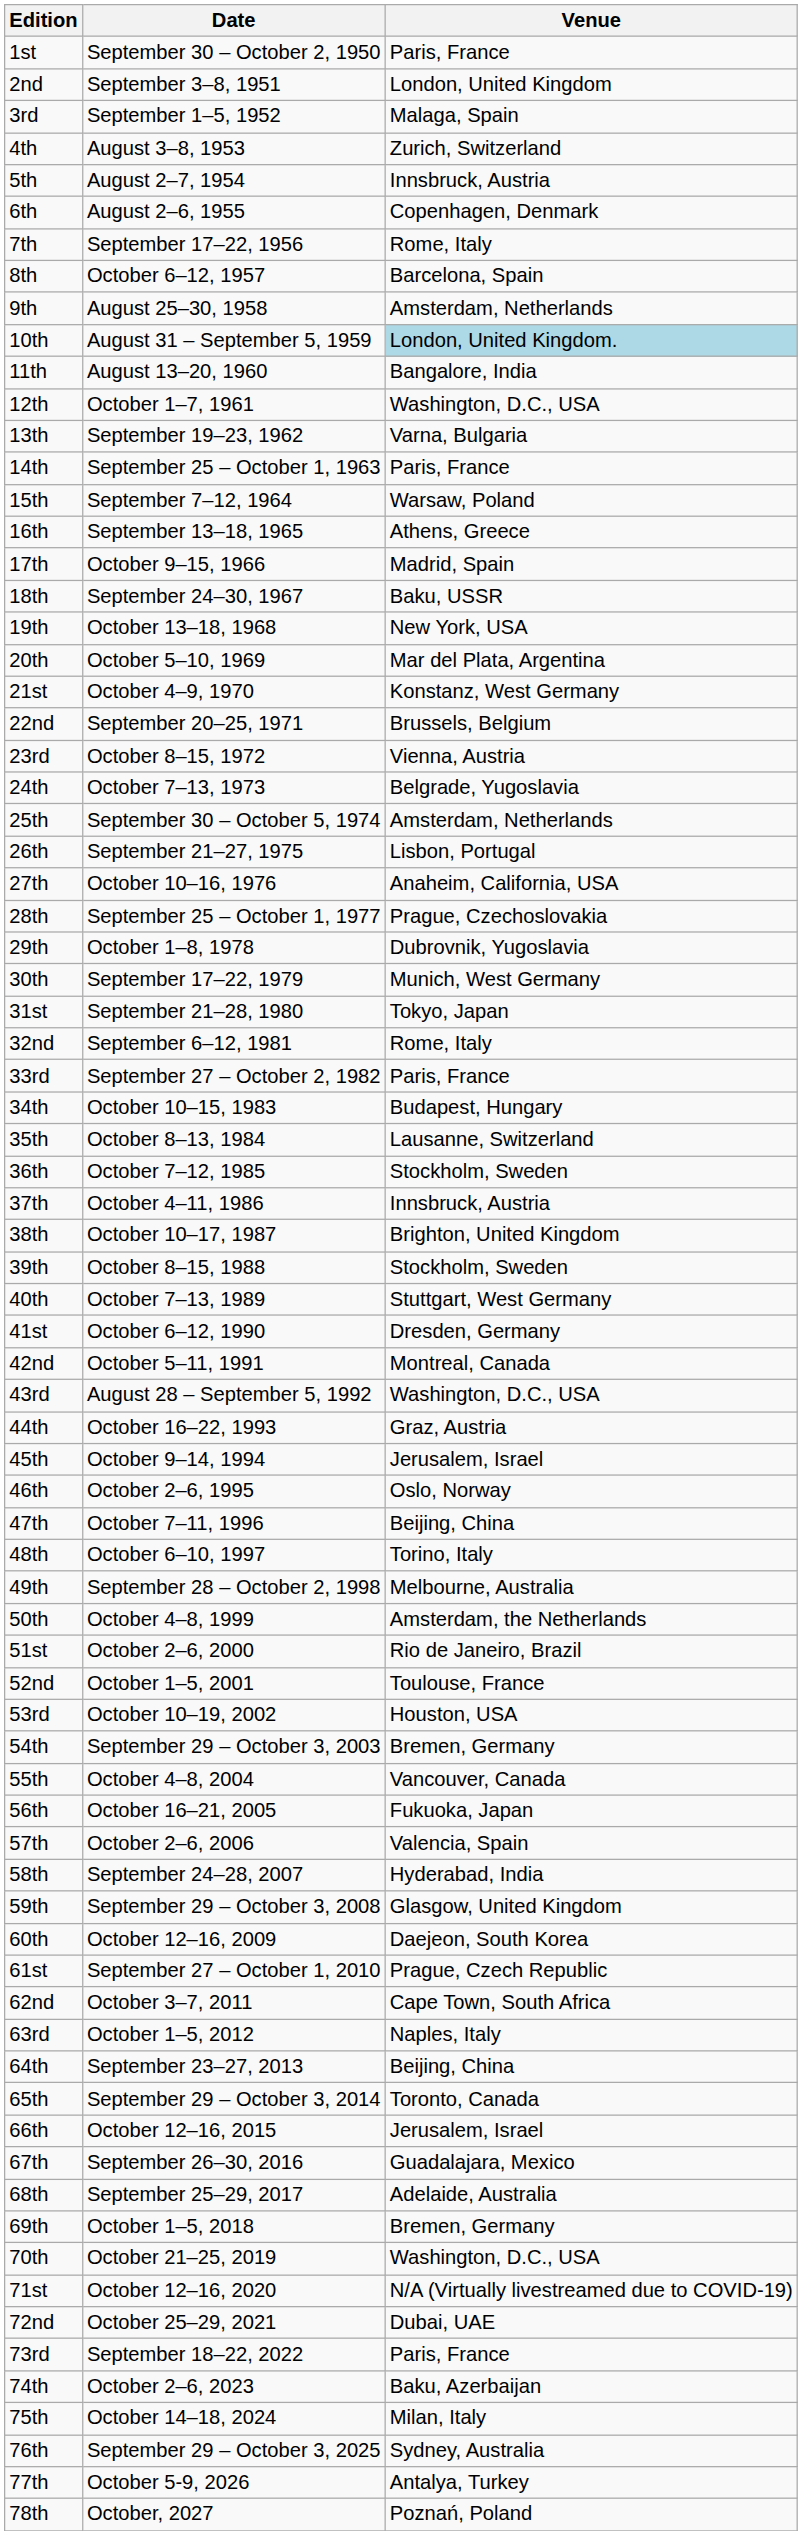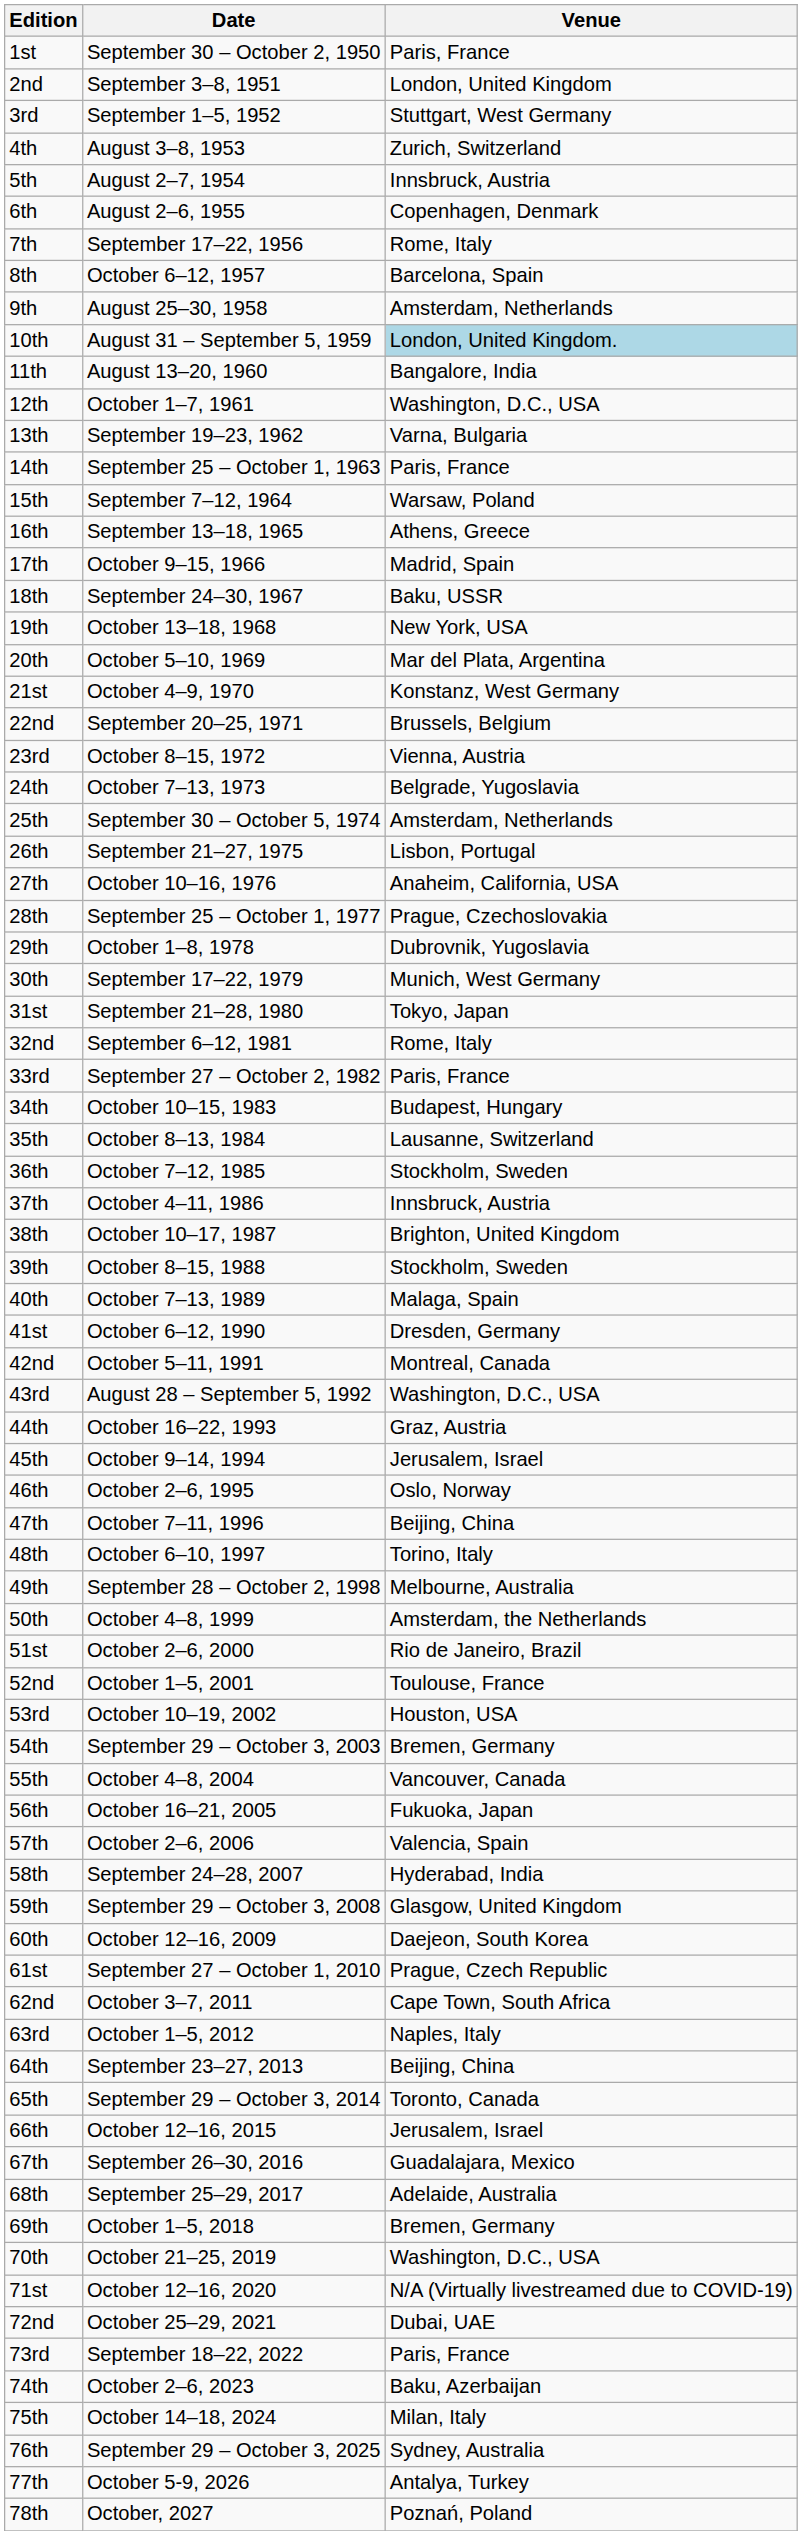(454, 116) Malaga, Spain -> (501, 116) Stuttgart, West Germany
(501, 1299) Stuttgart, West Germany -> (454, 1299) Malaga, Spain
